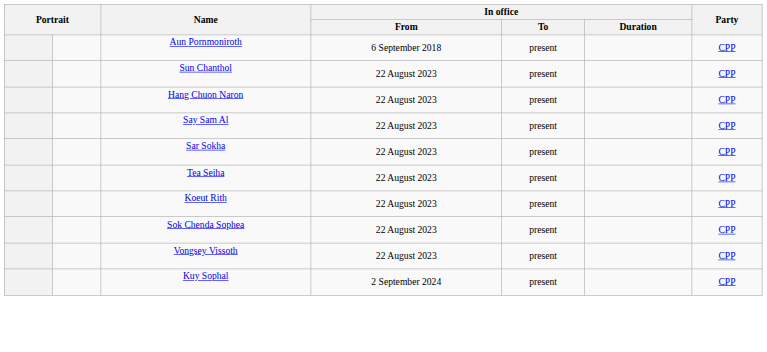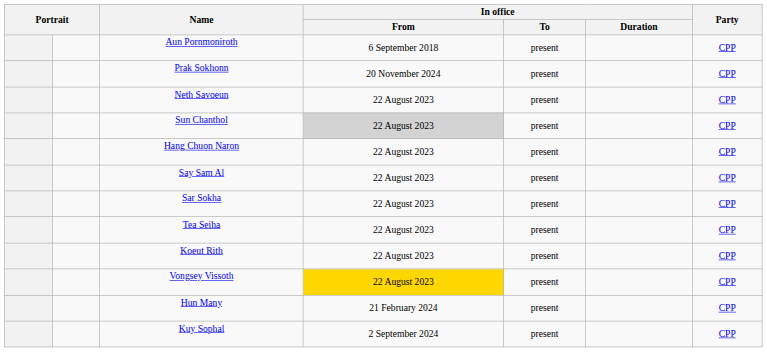+ row: (202, 68)
+ row: (202, 94)
(406, 73) no background -> (403, 126) lightgrey background
- row: (206, 224)
(406, 256) no background -> (403, 282) gold background
+ row: (202, 302)
